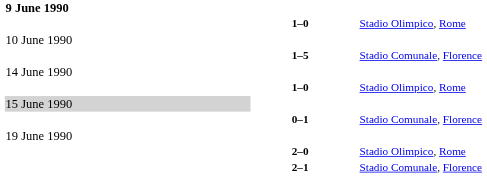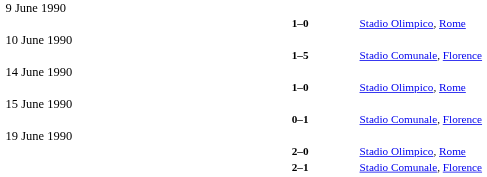(37, 8) bold -> (36, 8) normal
(39, 103) lightgrey background -> (39, 103) no background
